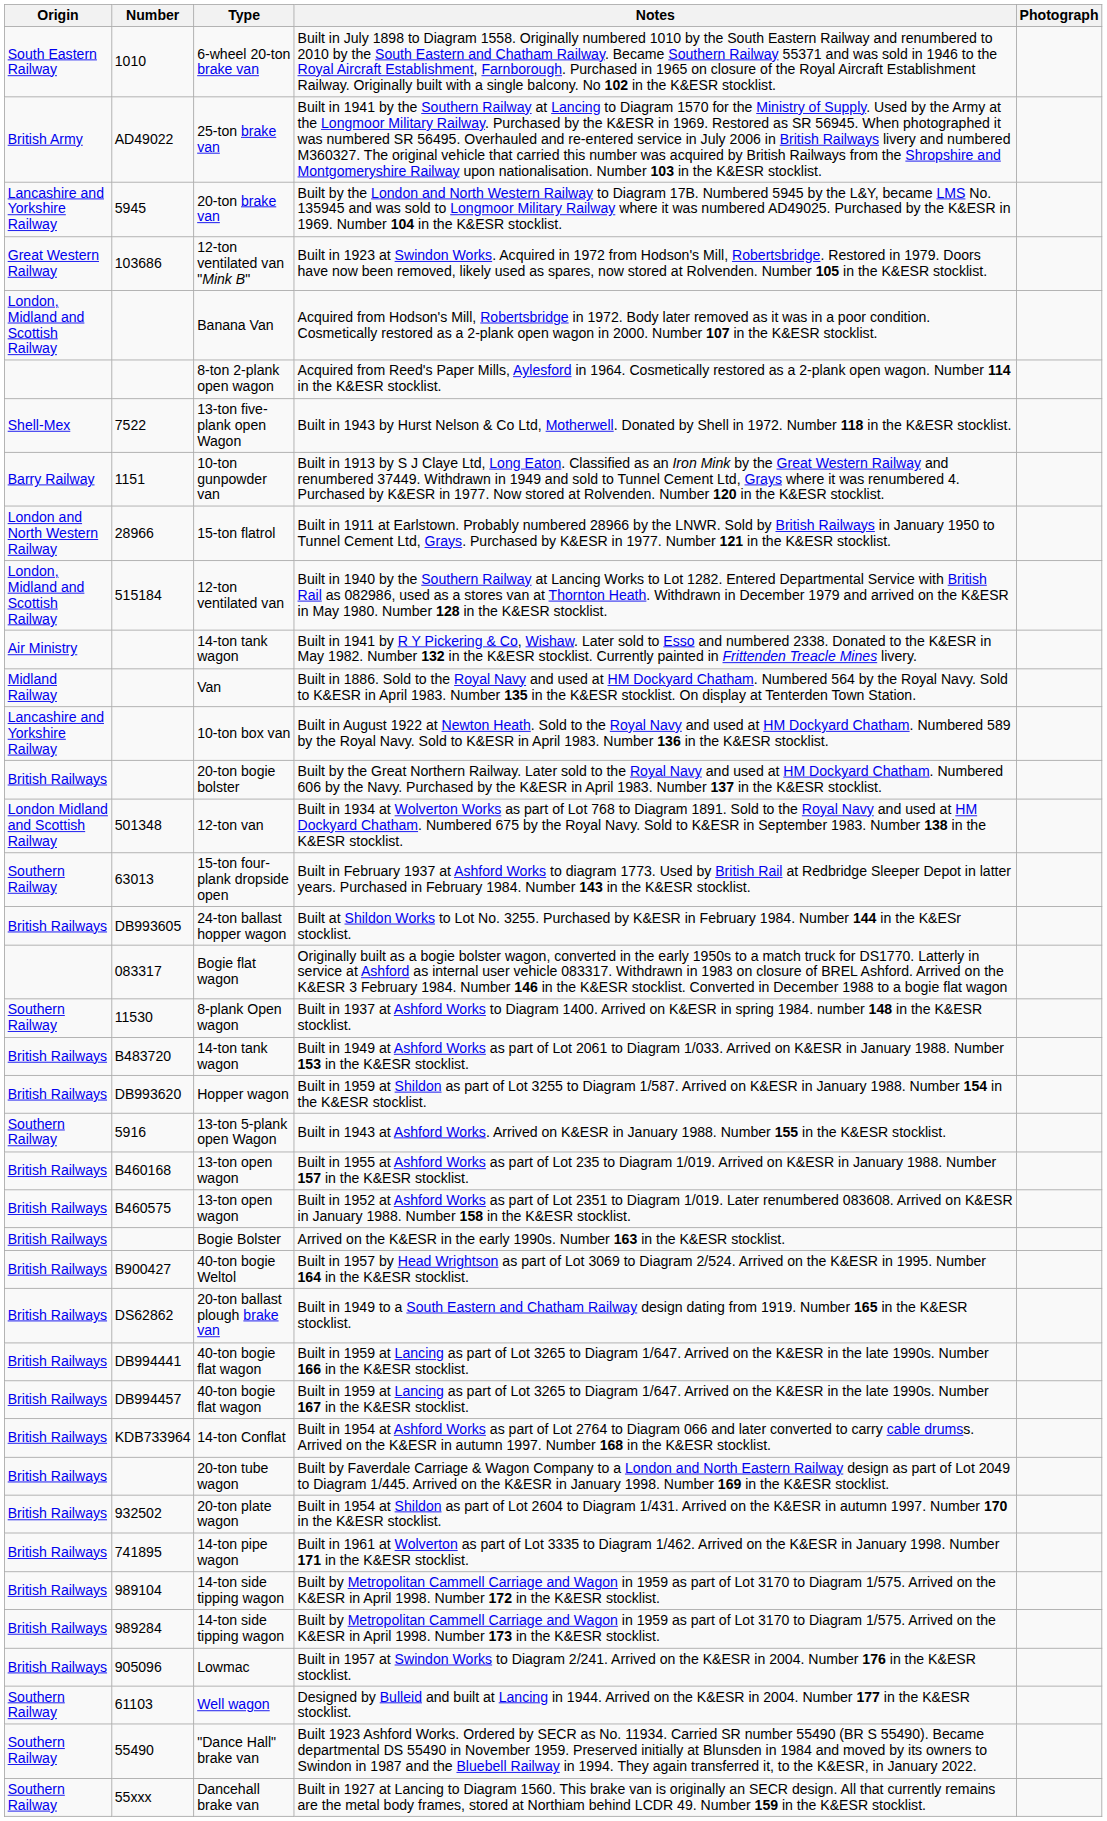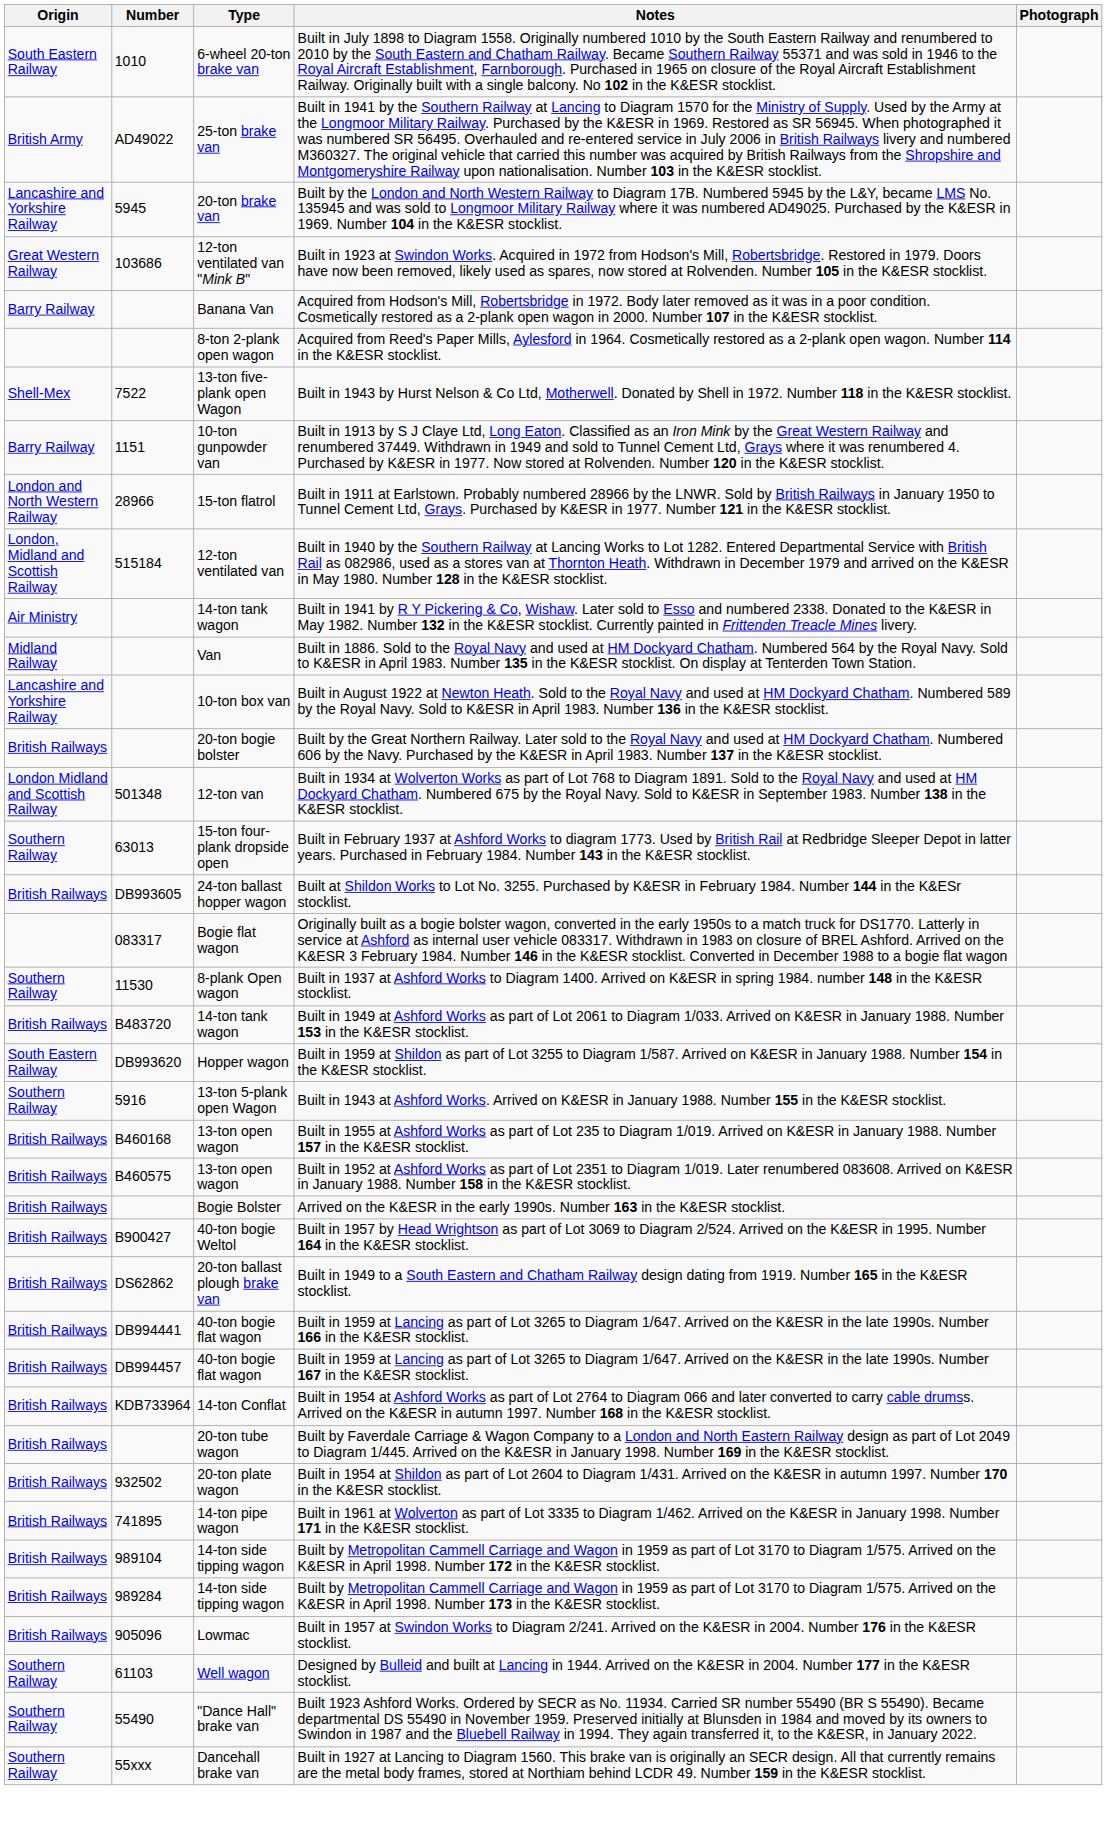(46, 325) London, Midland and Scottish Railway -> (51, 309) Barry Railway
(57, 1094) British Railways -> (52, 1062) South Eastern Railway
